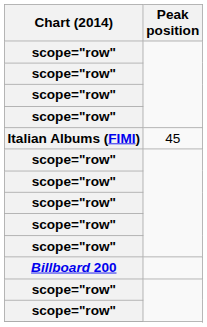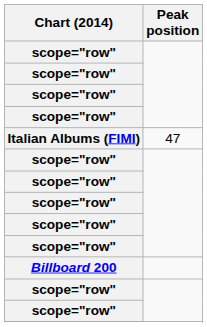(173, 138) 45 -> (173, 138) 47
